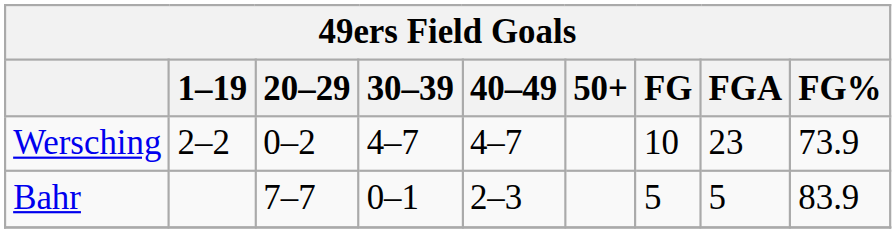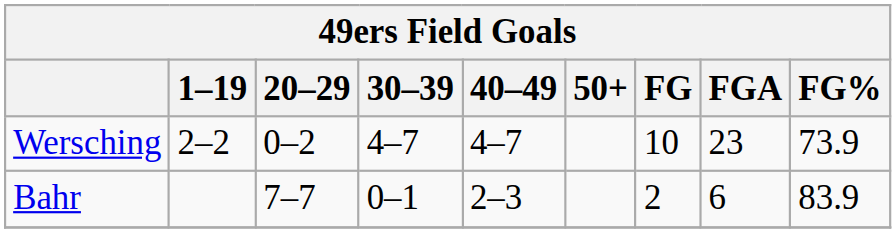(653, 198) 5 -> (653, 198) 2
(717, 198) 5 -> (717, 198) 6
